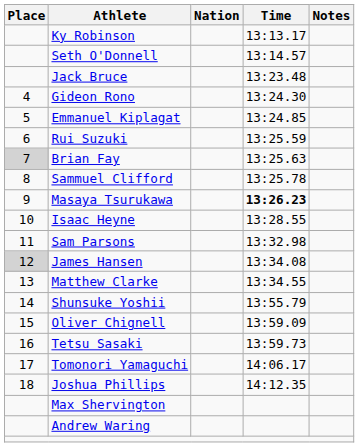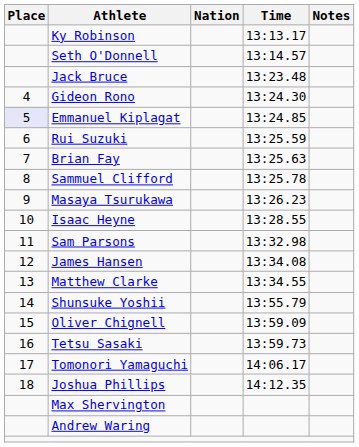(26, 118) no background -> (26, 118) lavender background
(26, 159) lightgrey background -> (26, 159) no background
(276, 200) bold -> (276, 200) normal
(26, 261) lightgrey background -> (26, 261) no background
